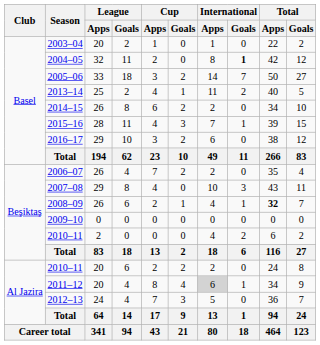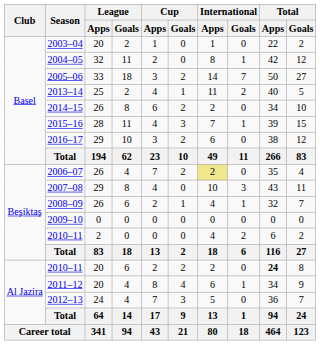(243, 60) bold -> (243, 60) normal
(213, 172) no background -> (213, 172) khaki background
(273, 204) bold -> (273, 204) normal
(273, 268) normal -> (273, 268) bold
(213, 284) lightgrey background -> (213, 284) no background
